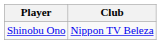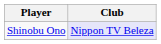(112, 30) no background -> (112, 30) lavender background
